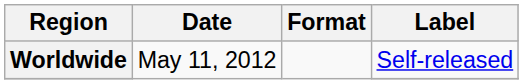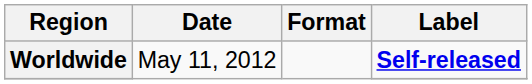(445, 59) normal -> (449, 59) bold
